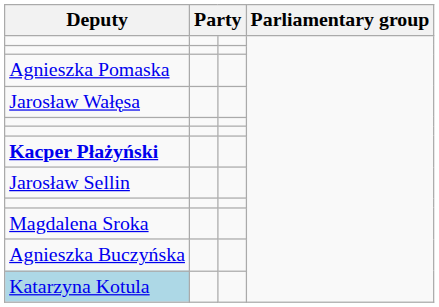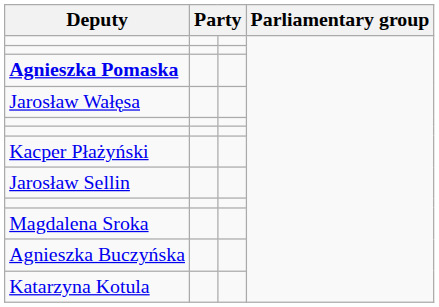(89, 69) normal -> (94, 69) bold
(84, 151) bold -> (79, 151) normal
(79, 286) lightblue background -> (79, 286) no background
